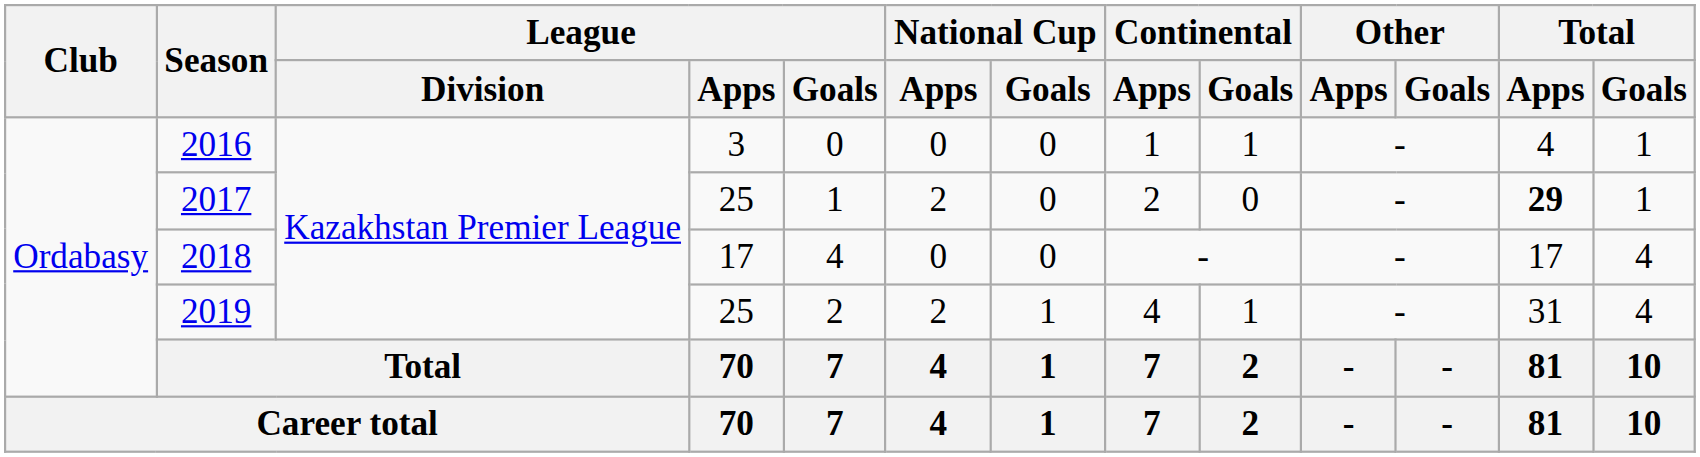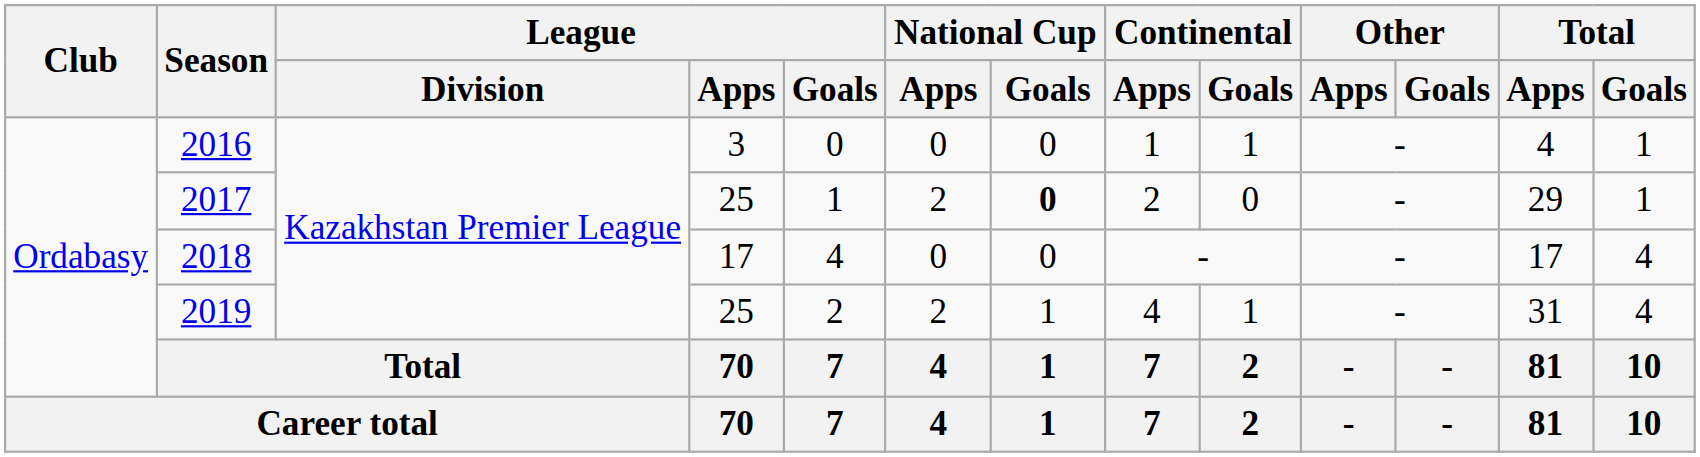(1048, 199) normal -> (1048, 199) bold
(1545, 199) bold -> (1545, 199) normal
